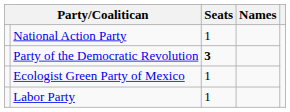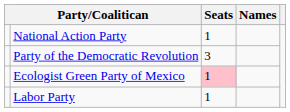(208, 55) bold -> (208, 55) normal
(208, 76) no background -> (208, 76) pink background
